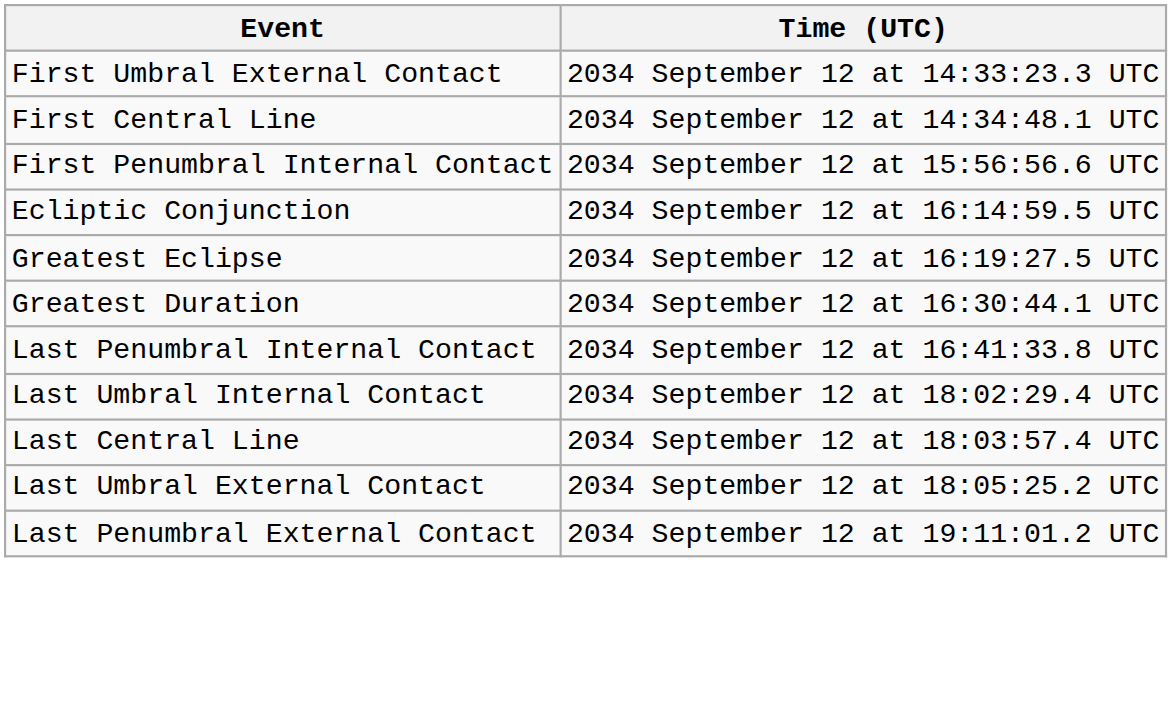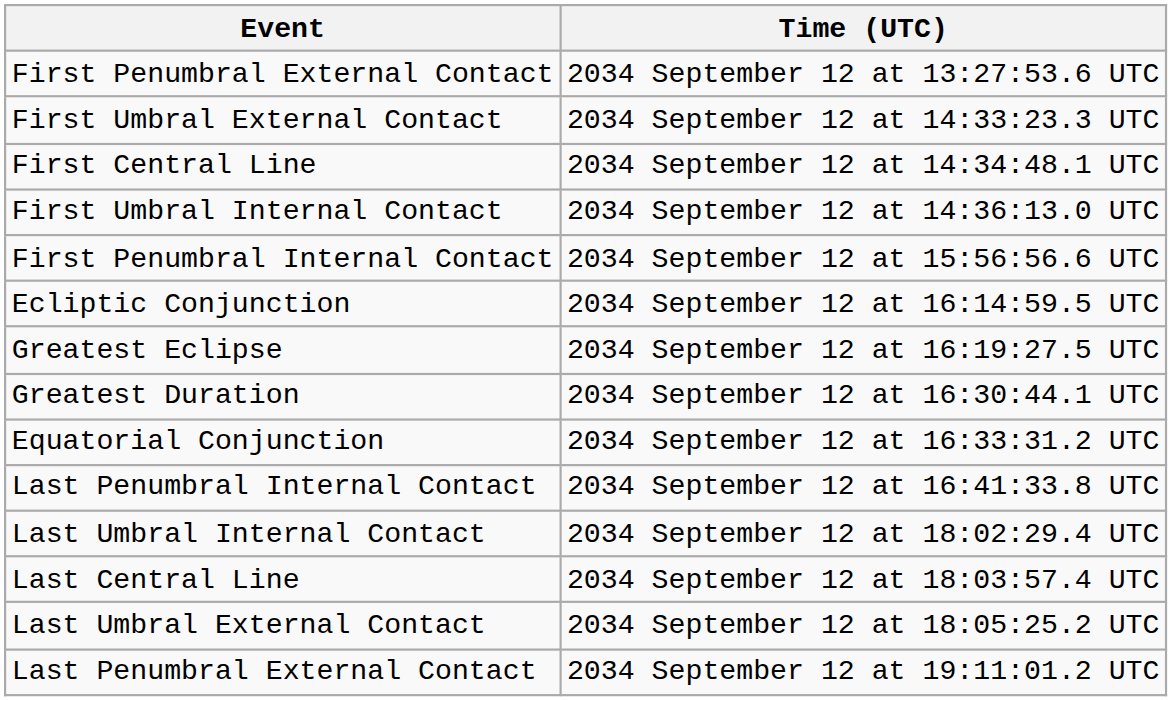+ row: (283, 74)
+ row: (257, 212)
+ row: (198, 442)
